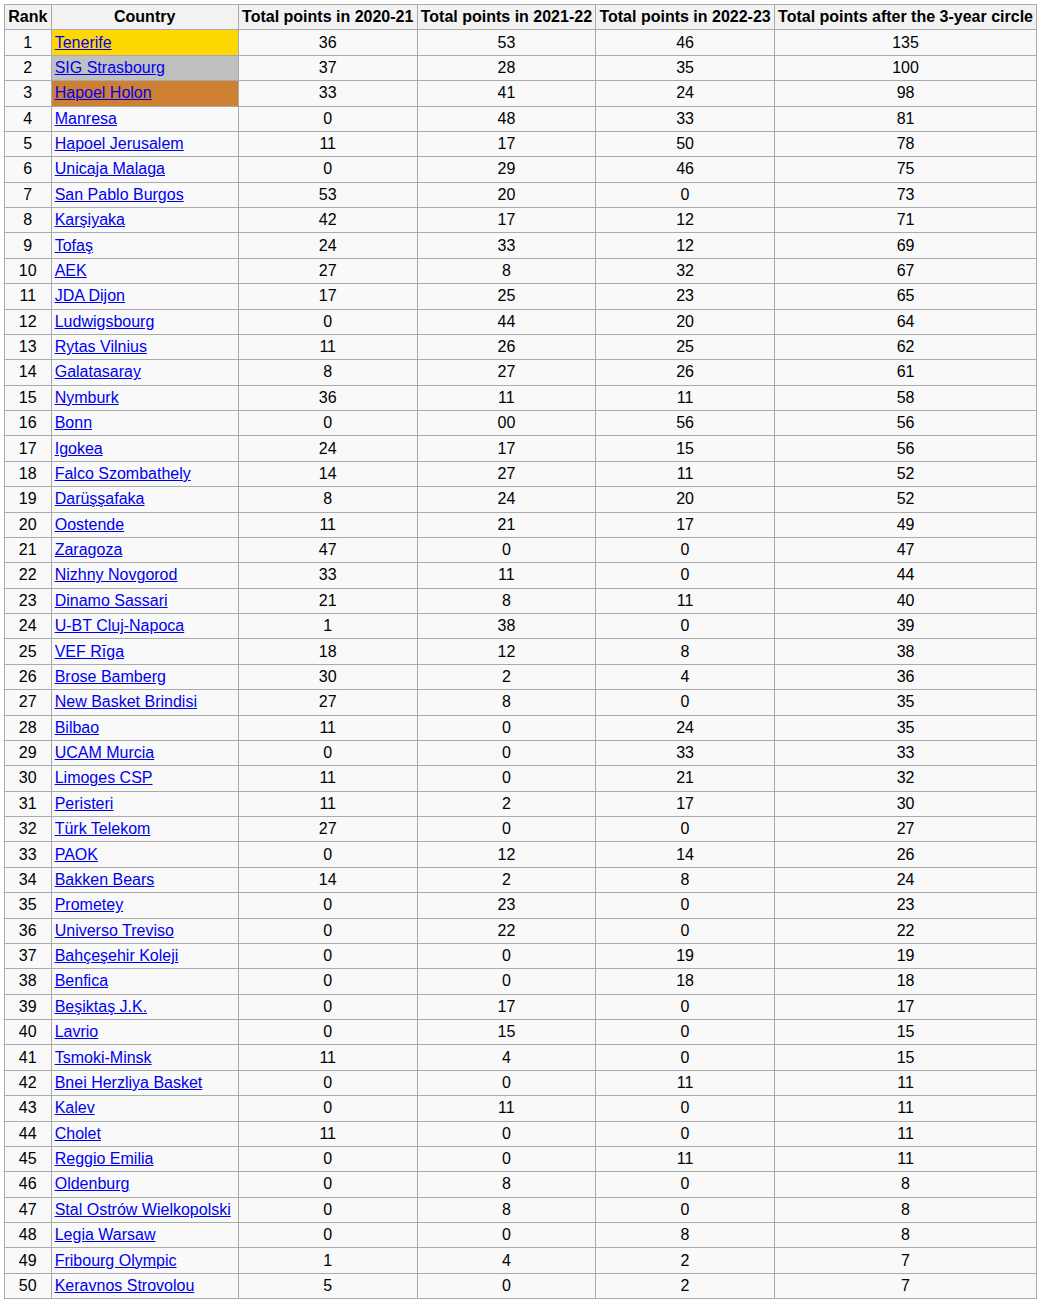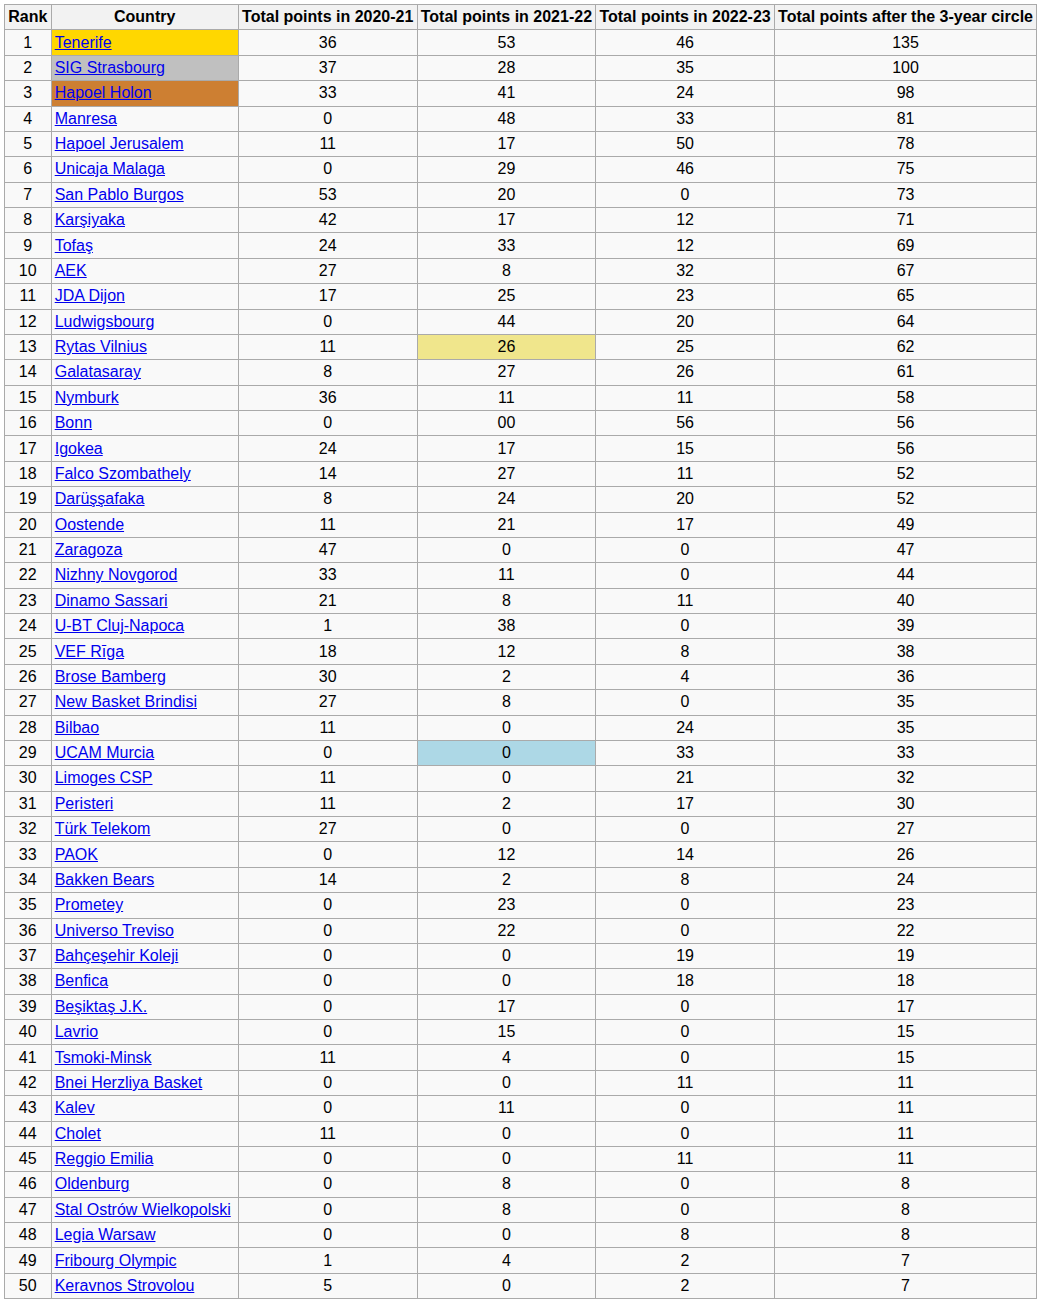(506, 347) no background -> (506, 347) khaki background
(506, 753) no background -> (506, 753) lightblue background
